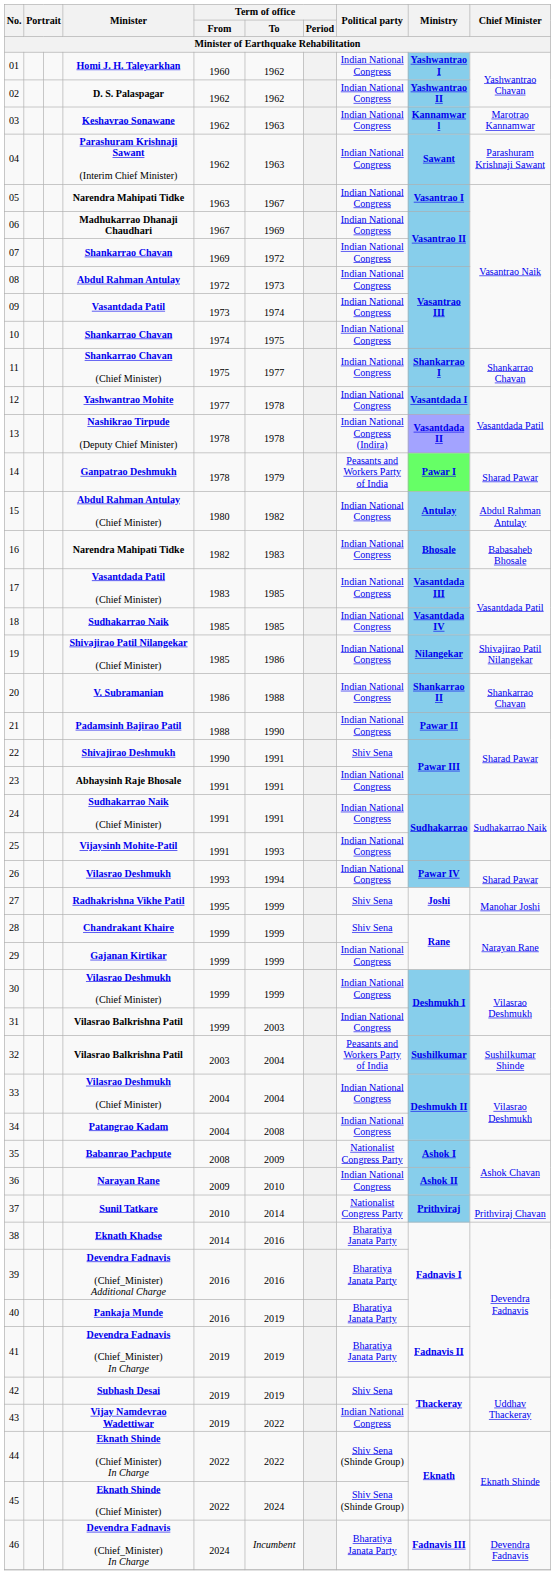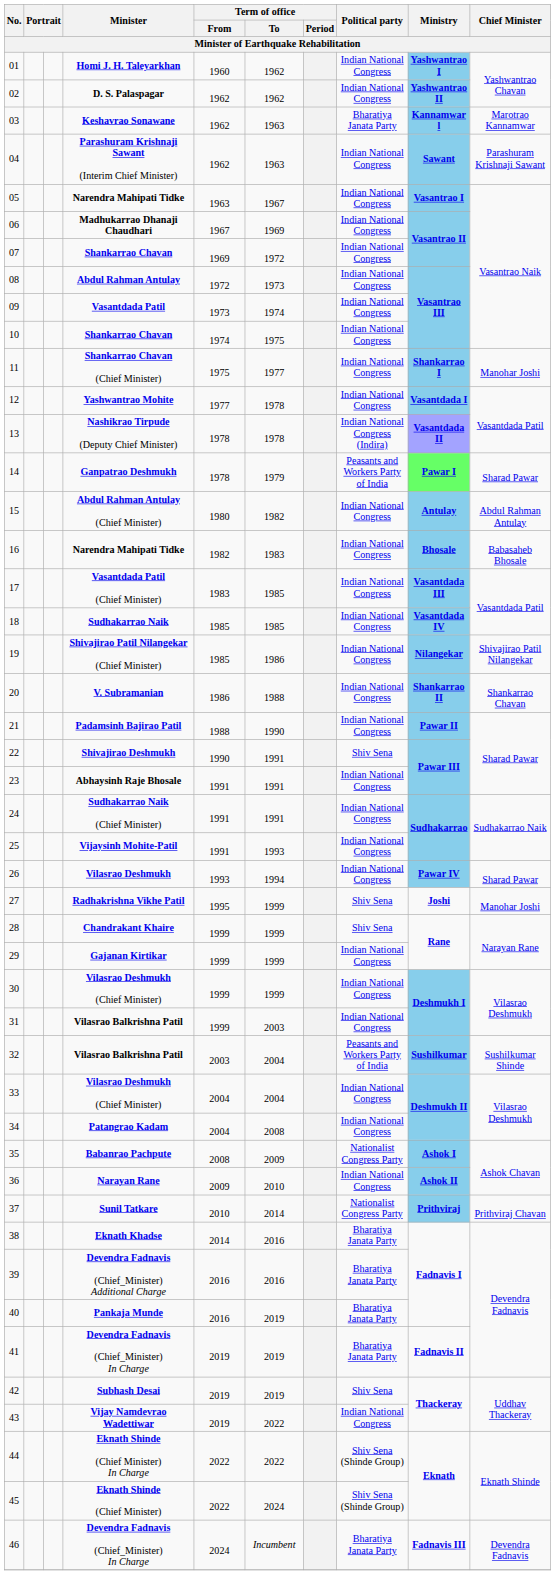(372, 120) Indian National Congress -> (372, 120) Bharatiya Janata Party
(510, 373) Shankarrao Chavan -> (510, 373) Manohar Joshi
